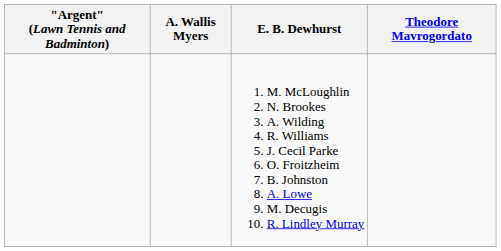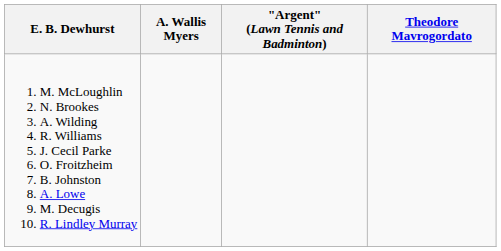columns swapped: (299, 29) <-> (77, 29)
